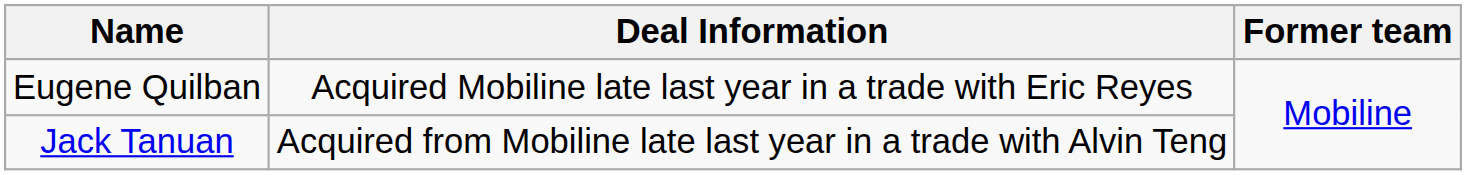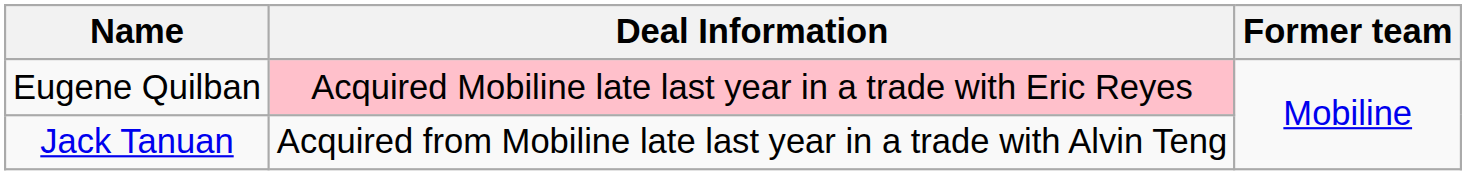(752, 86) no background -> (752, 86) pink background
